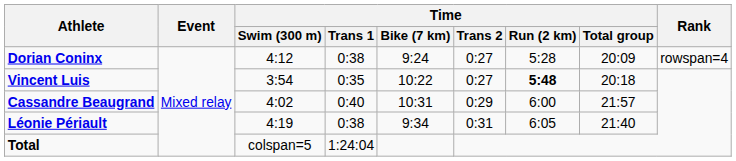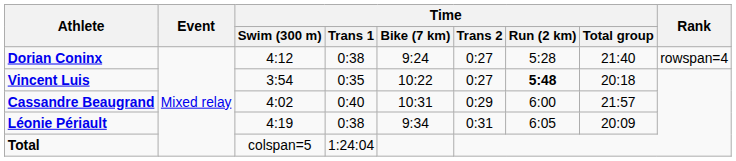(618, 58) 20:09 -> (618, 58) 21:40
(618, 124) 21:40 -> (618, 124) 20:09
